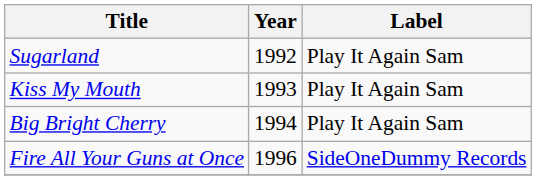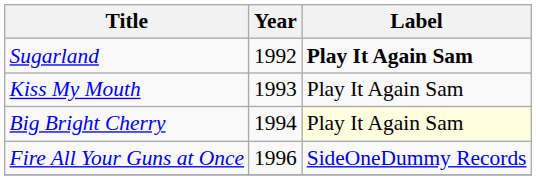(385, 55) normal -> (390, 55) bold
(385, 123) no background -> (385, 123) lightyellow background
